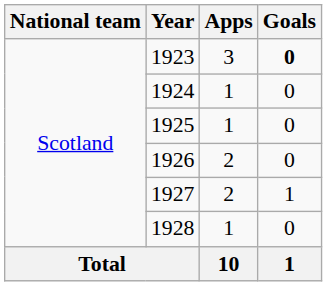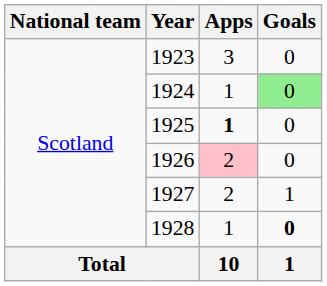(289, 56) bold -> (289, 56) normal
(289, 90) no background -> (289, 90) lightgreen background
(229, 125) normal -> (229, 125) bold
(229, 159) no background -> (229, 159) pink background
(289, 228) normal -> (289, 228) bold
